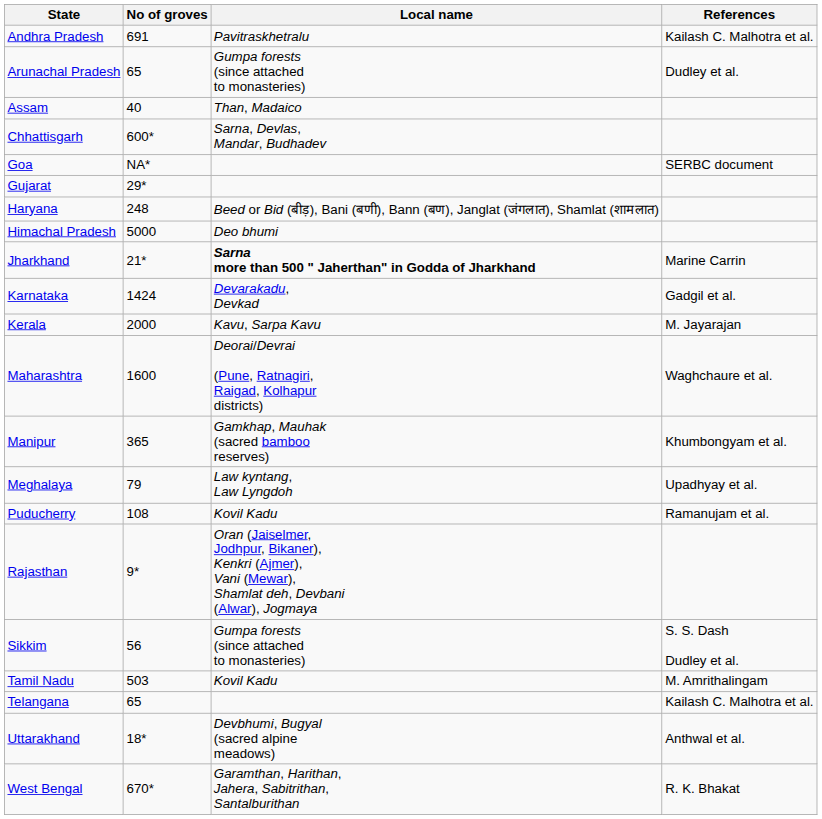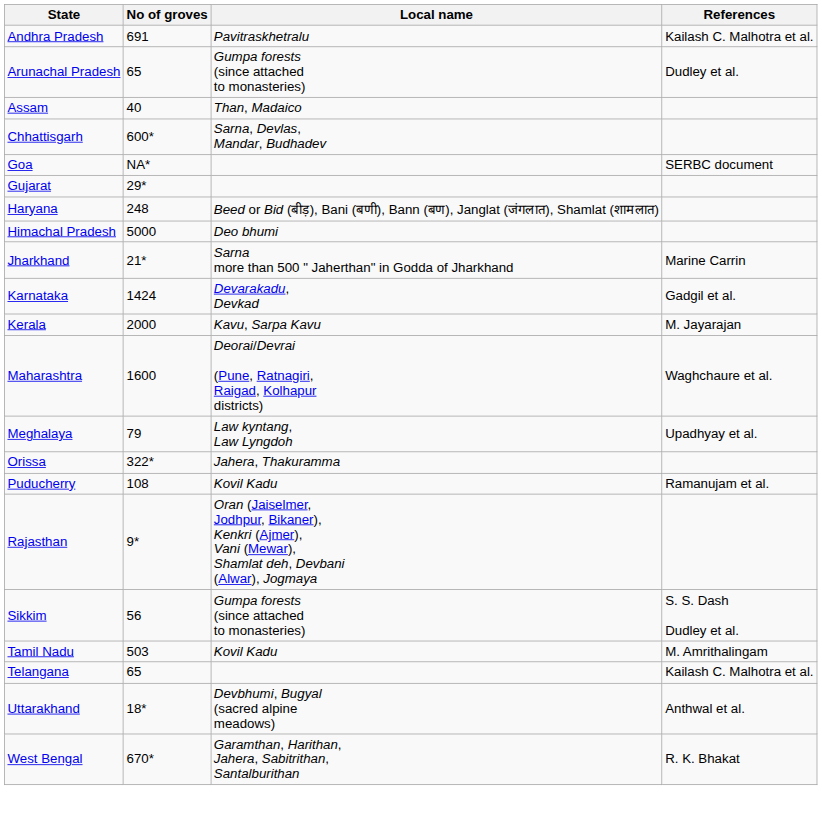(375, 260) bold -> (364, 260) normal
- row: (31, 441)
+ row: (27, 462)
